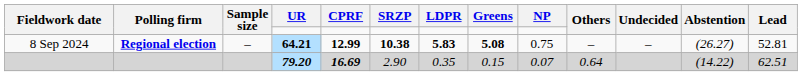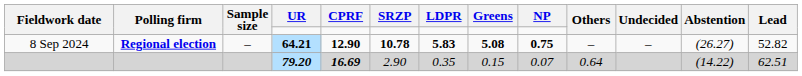(346, 43) 12.99 -> (346, 43) 12.90
(395, 43) 10.38 -> (395, 43) 10.78
(542, 43) normal -> (542, 43) bold
(773, 43) 52.81 -> (773, 43) 52.82
